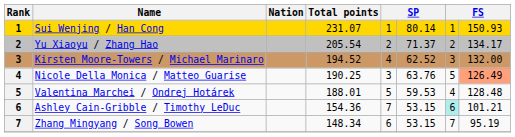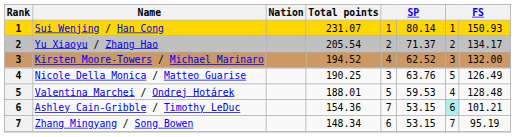(485, 76) lightsalmon background -> (485, 76) no background
